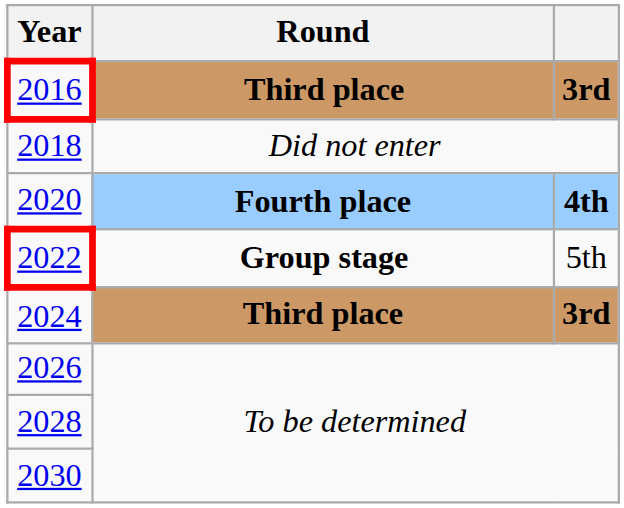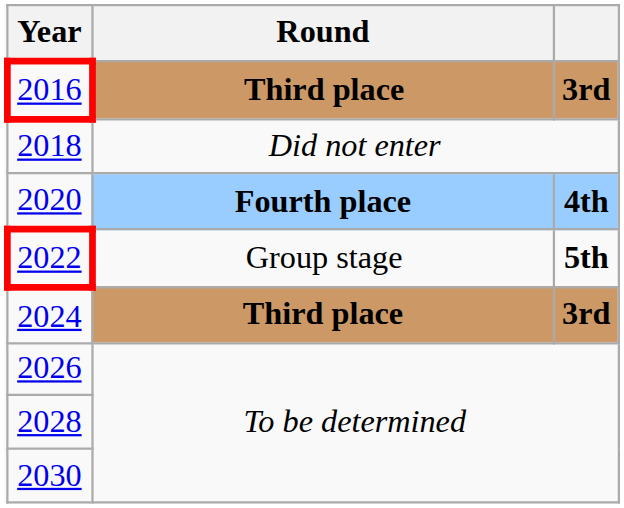(324, 257) bold -> (324, 257) normal
(586, 257) normal -> (586, 257) bold
